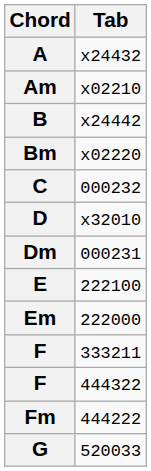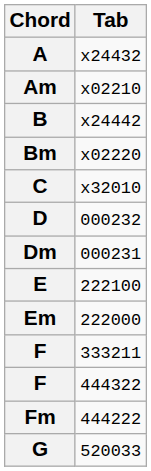(111, 188) 000232 -> (111, 188) x32010
(111, 221) x32010 -> (111, 221) 000232
